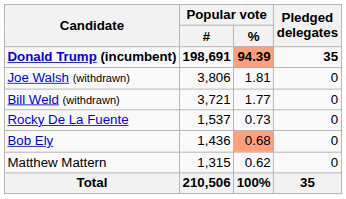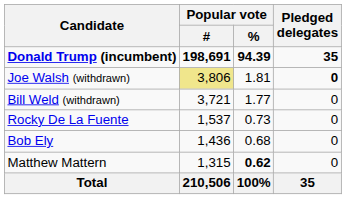(254, 57) lightsalmon background -> (254, 57) no background
(214, 78) no background -> (214, 78) khaki background
(334, 78) normal -> (334, 78) bold
(258, 141) lightsalmon background -> (258, 141) no background
(258, 162) normal -> (258, 162) bold
